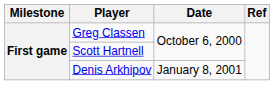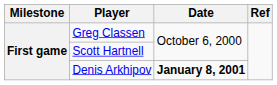(199, 70) normal -> (201, 70) bold
